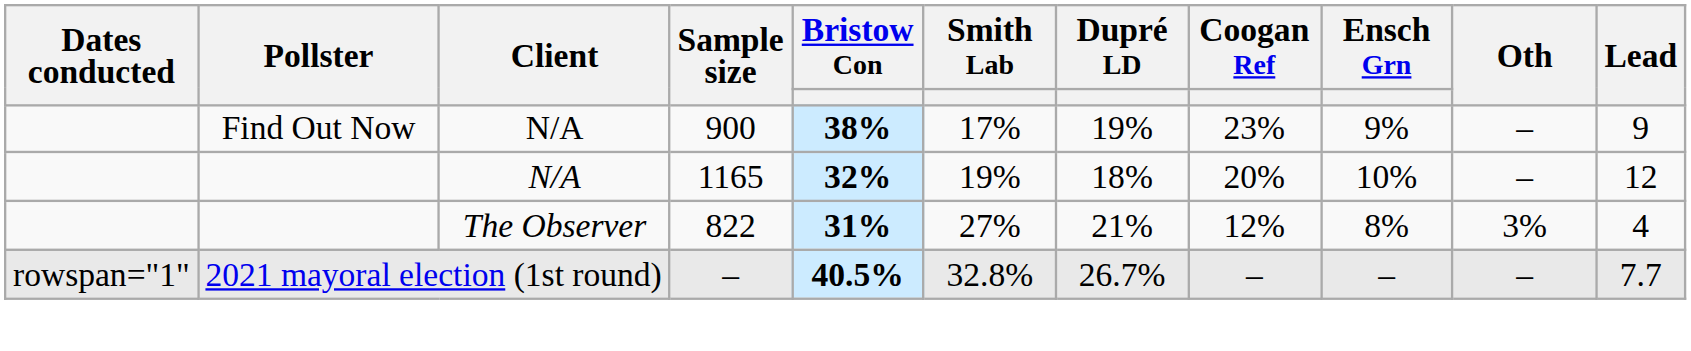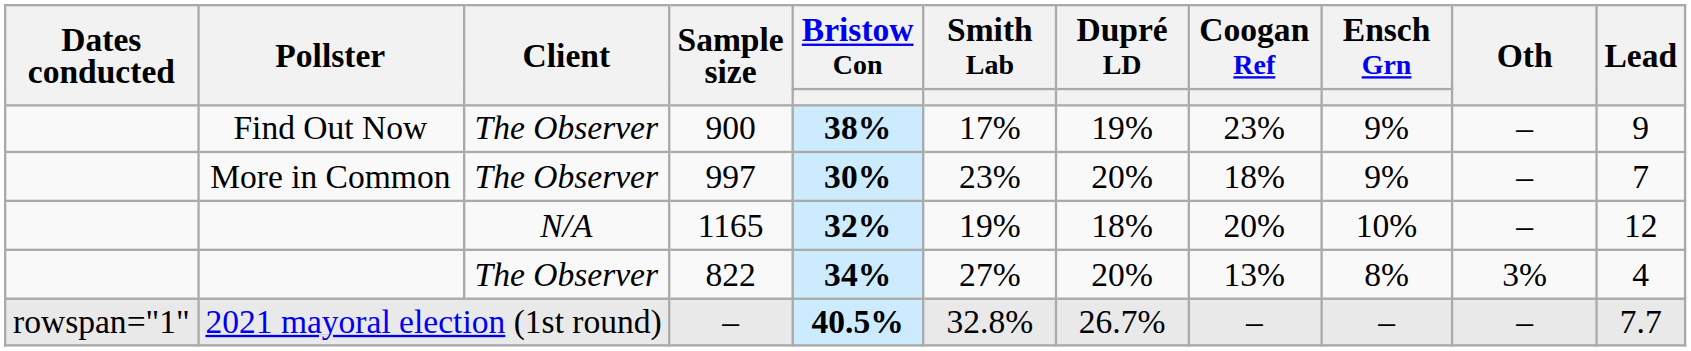(555, 129) N/A -> (566, 129) The Observer
+ row: (731, 177)
(858, 225) 31% -> (858, 274) 34%
(1122, 225) 21% -> (1122, 274) 20%
(1254, 225) 12% -> (1254, 274) 13%
